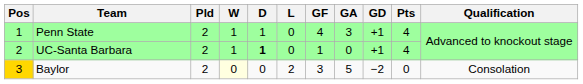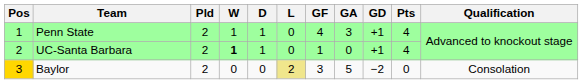(234, 50) normal -> (234, 50) bold
(262, 50) bold -> (262, 50) normal
(234, 69) lightyellow background -> (234, 69) no background
(291, 69) no background -> (291, 69) khaki background
